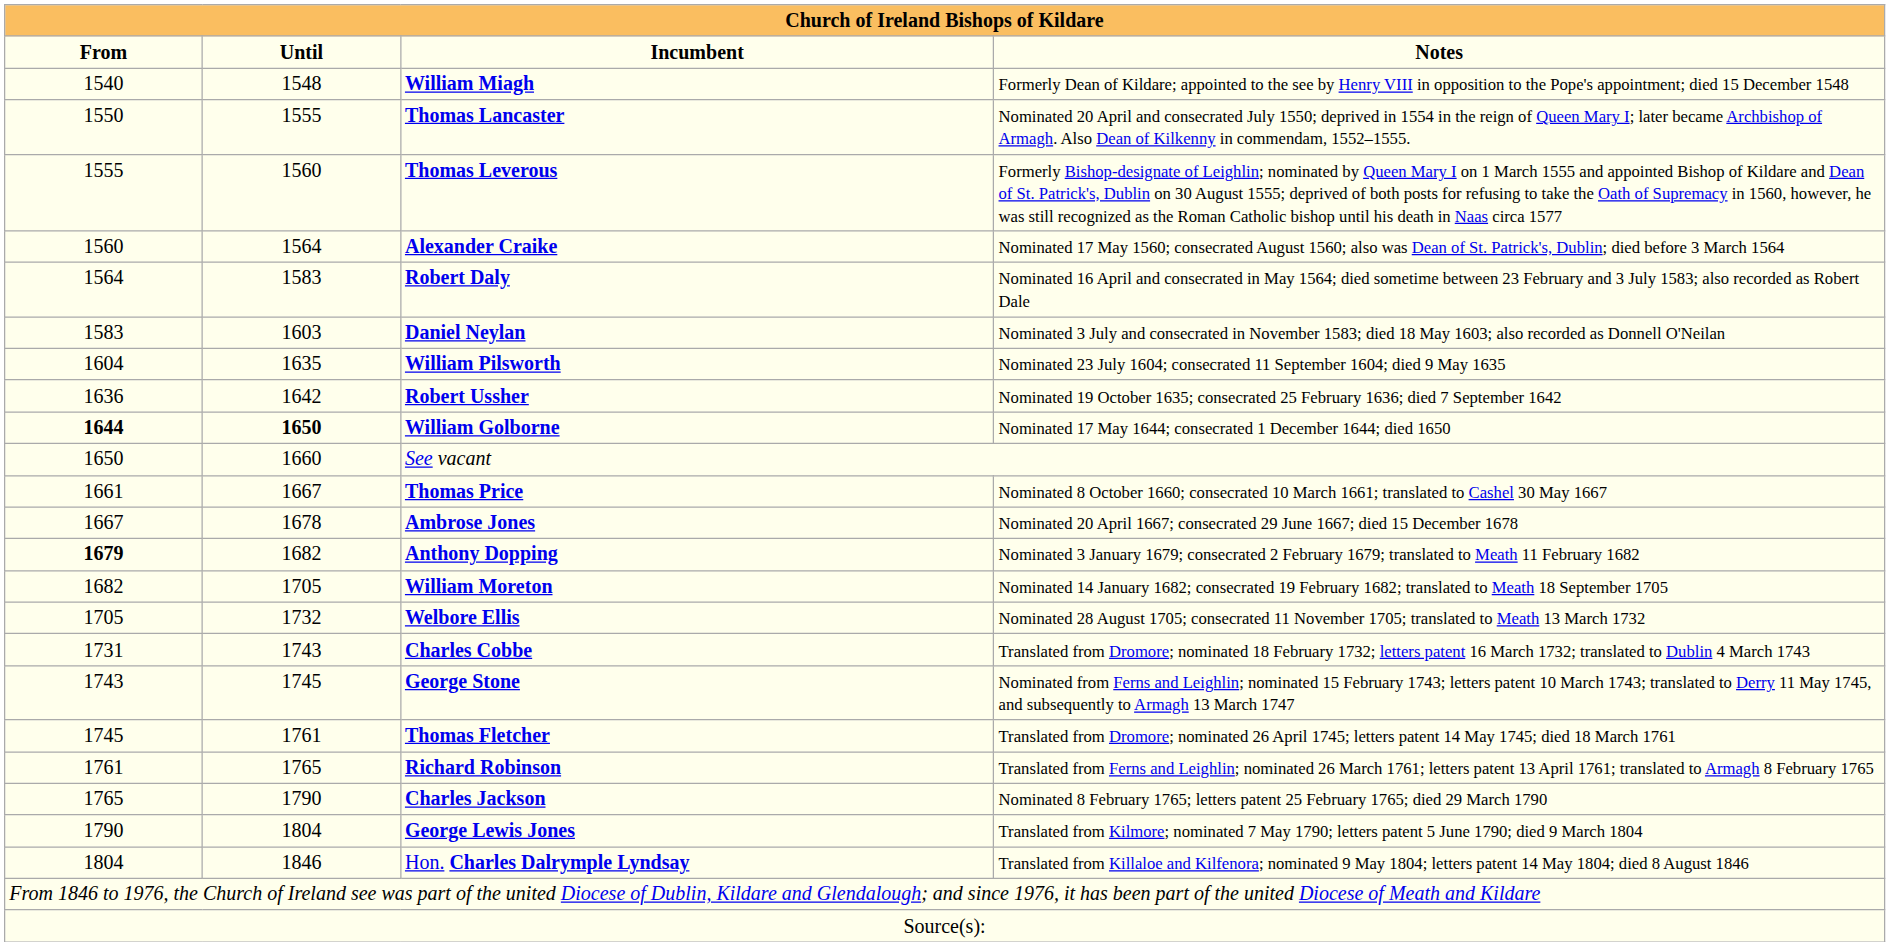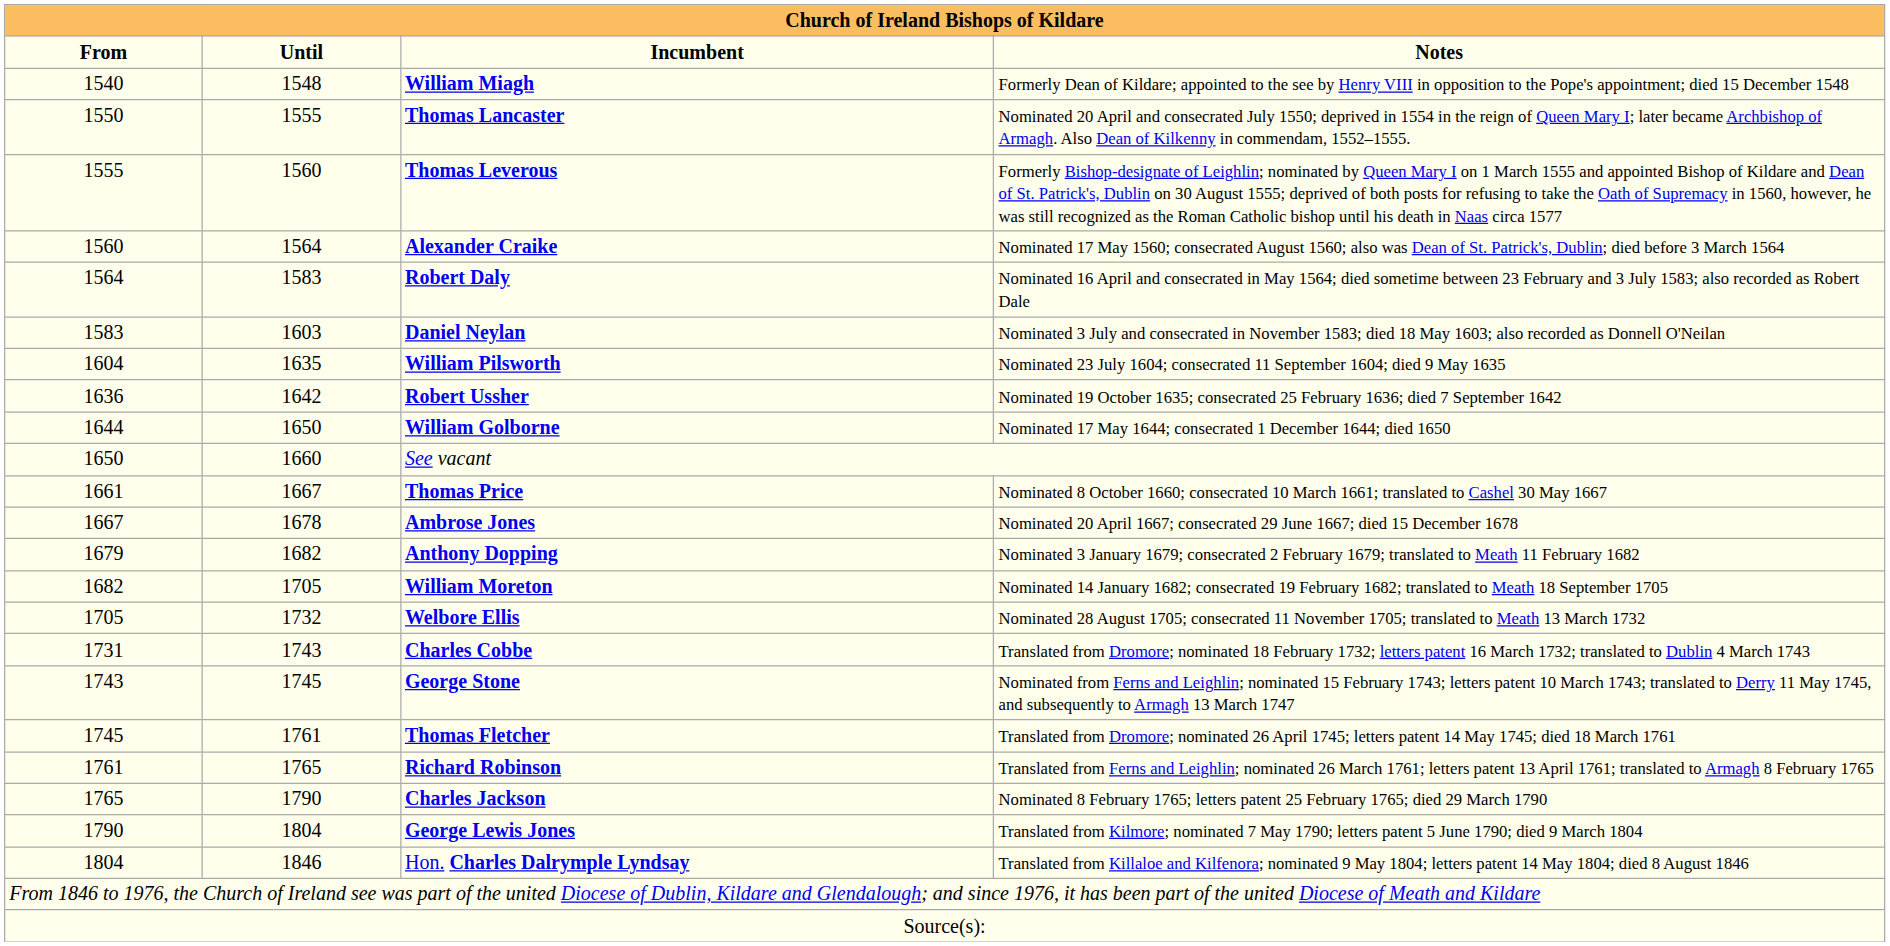(104, 427) bold -> (104, 427) normal
(301, 427) bold -> (301, 427) normal
(104, 554) bold -> (104, 554) normal
